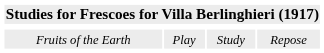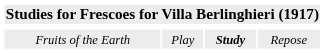(231, 40) normal -> (230, 39) bold
